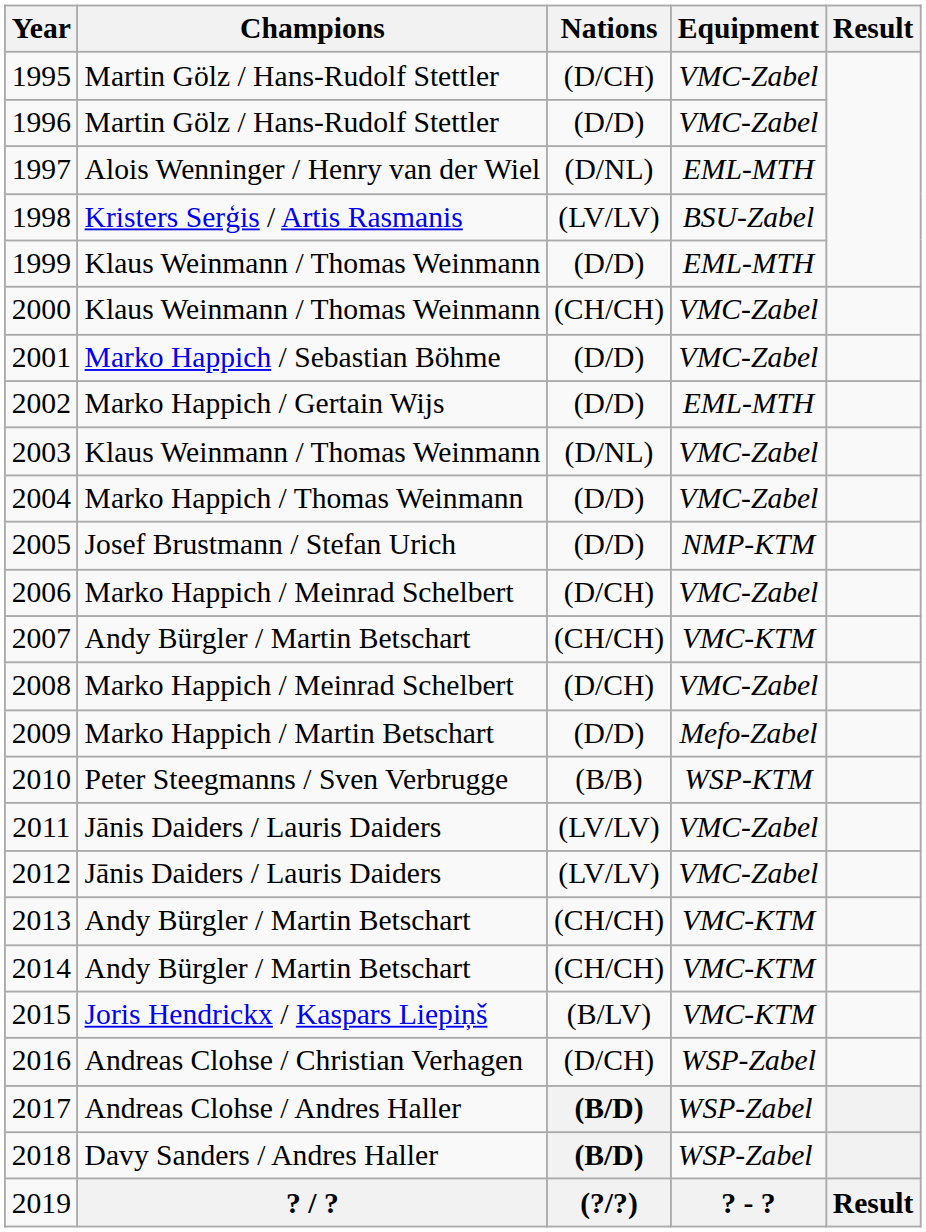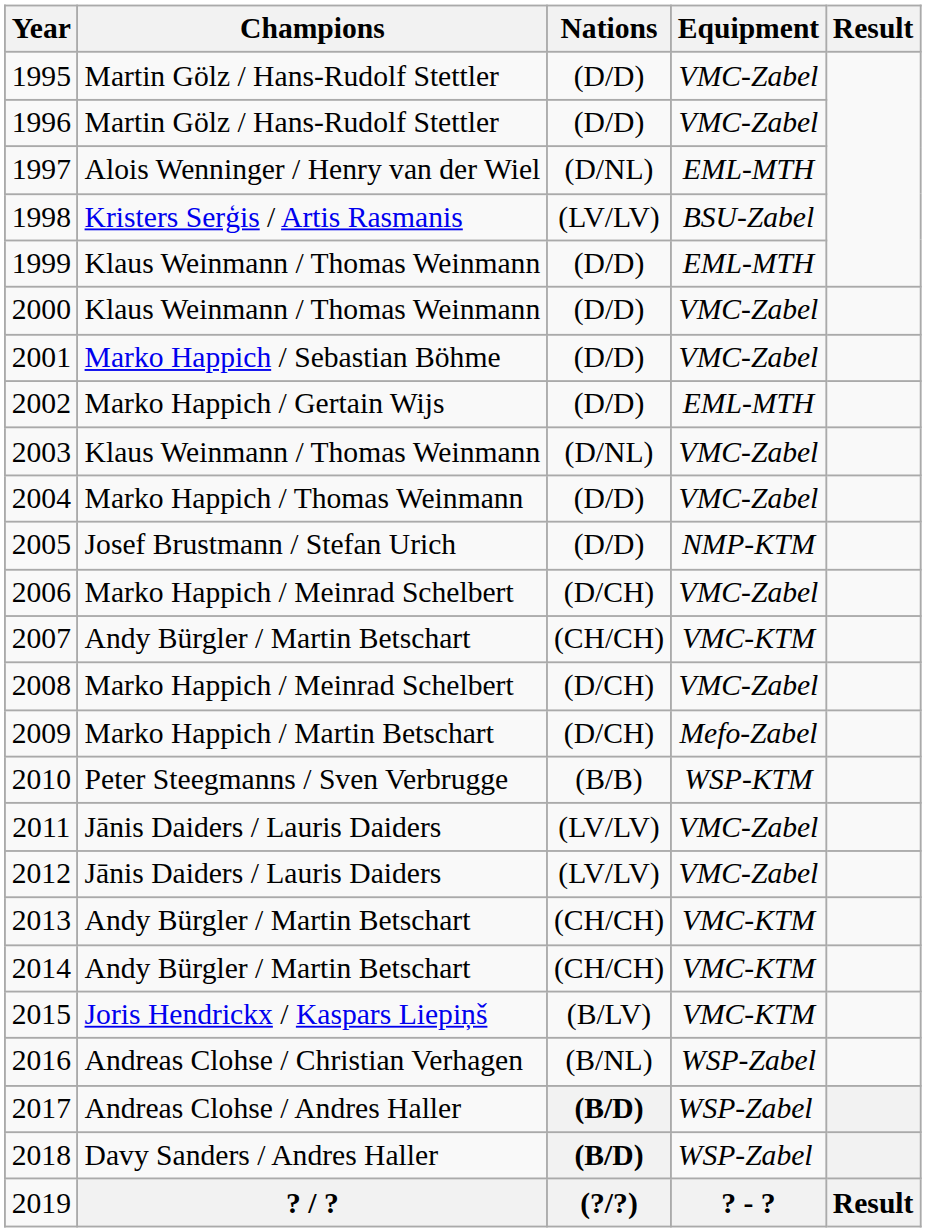(609, 75) (D/CH) -> (609, 75) (D/D)
(609, 310) (CH/CH) -> (609, 310) (D/D)
(609, 732) (D/D) -> (609, 732) (D/CH)
(609, 1061) (D/CH) -> (609, 1061) (B/NL)
